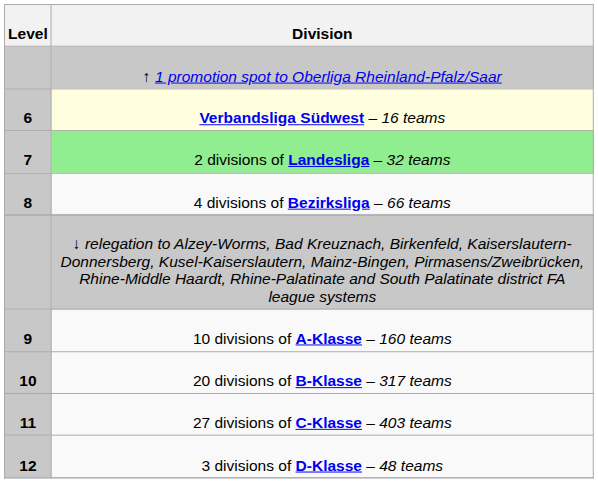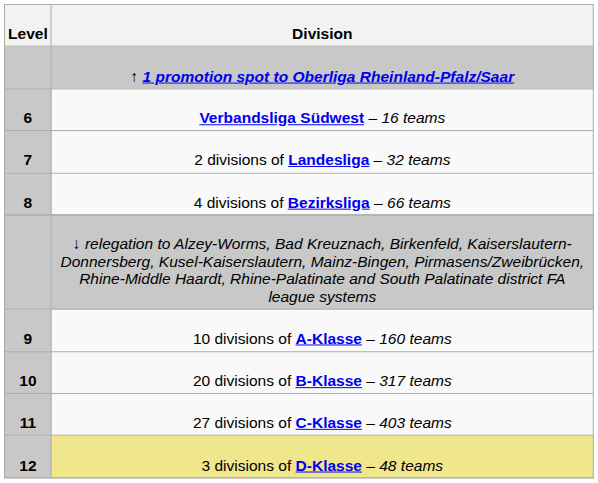(322, 76) normal -> (322, 76) bold
(322, 118) lightyellow background -> (322, 118) no background
(322, 160) lightgreen background -> (322, 160) no background
(322, 465) no background -> (322, 465) khaki background
